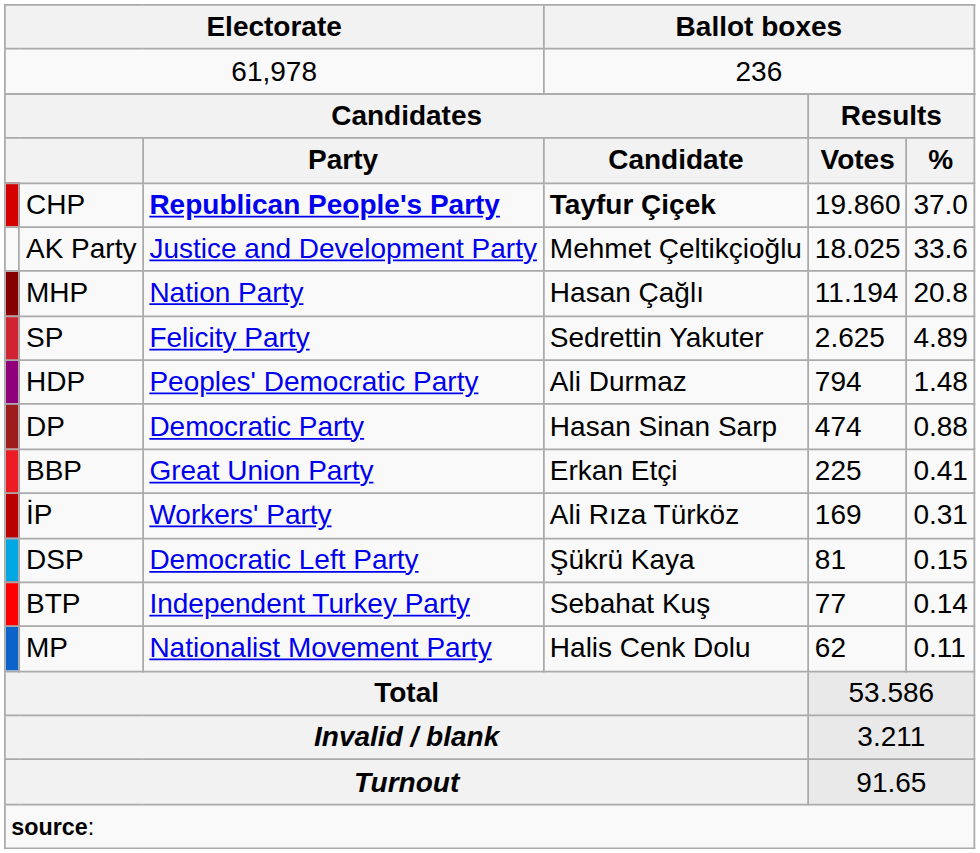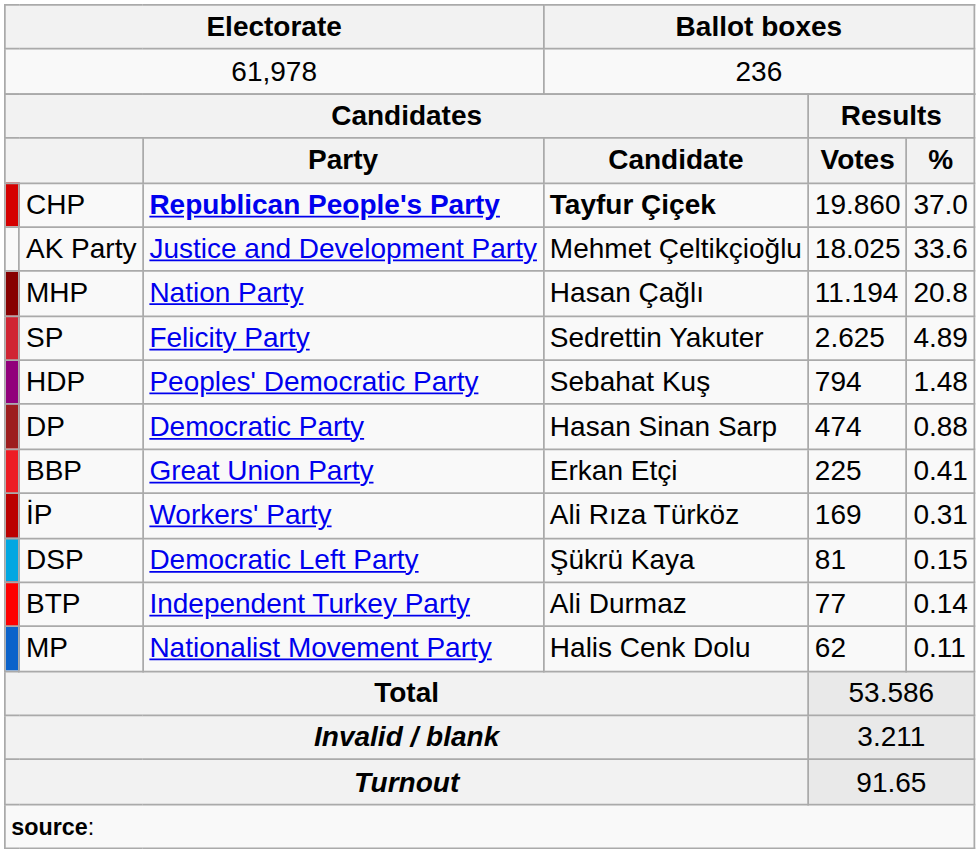(618, 381) Ali Durmaz -> (630, 381) Sebahat Kuş
(630, 603) Sebahat Kuş -> (618, 603) Ali Durmaz
